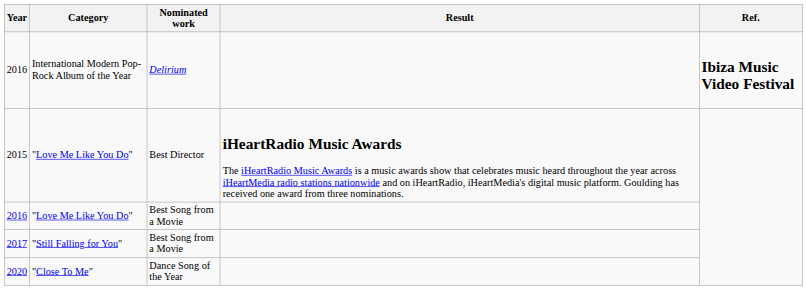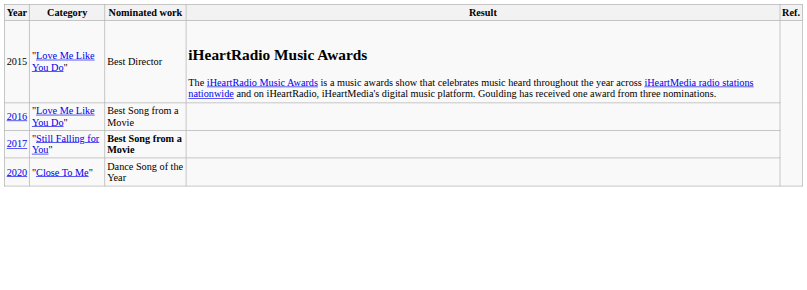- row: (17, 70)
(181, 243) normal -> (145, 144) bold
